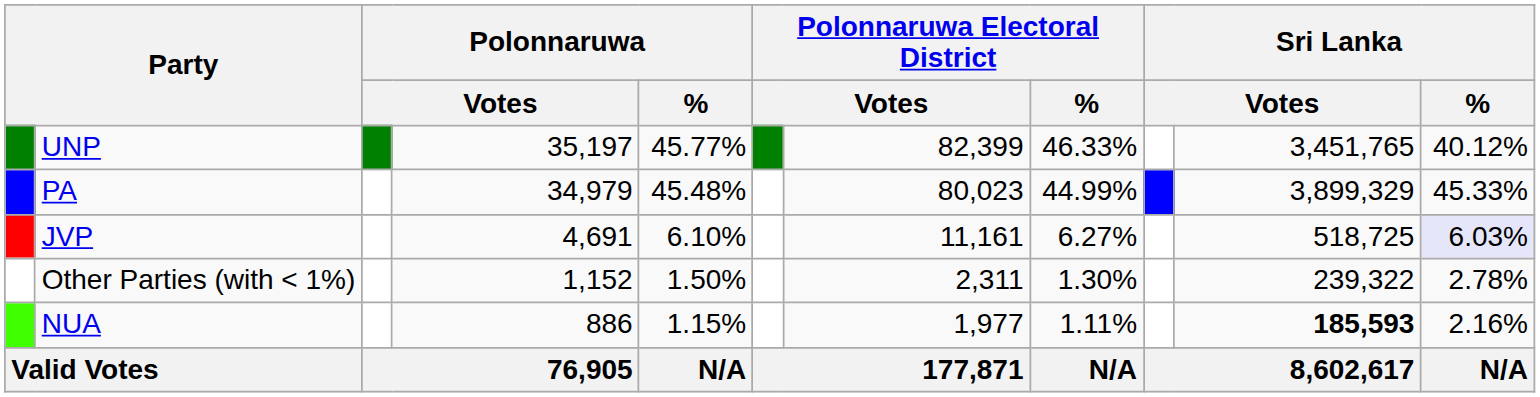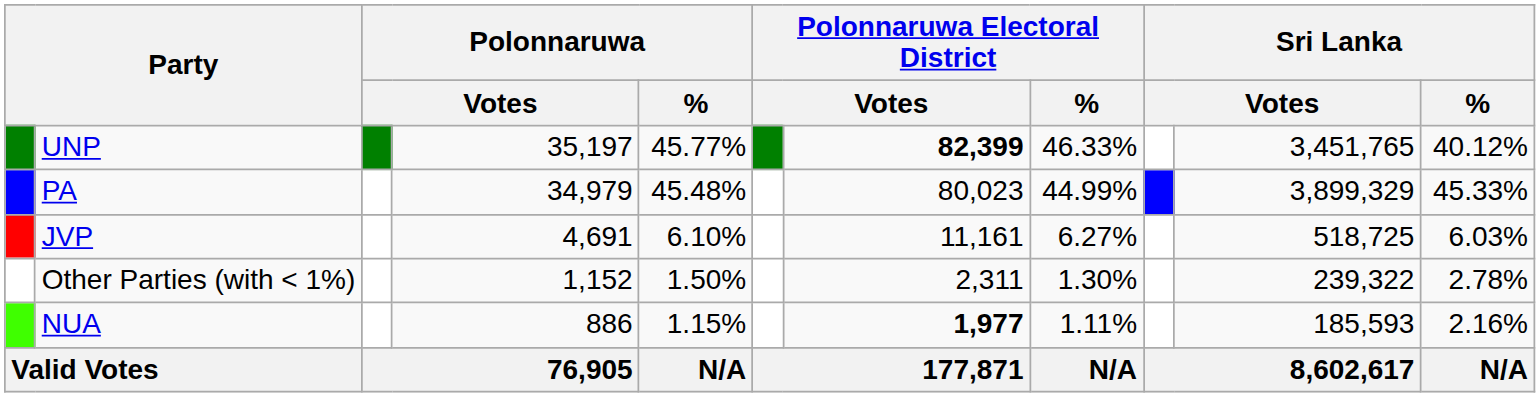(981, 147) normal -> (981, 147) bold
(1488, 235) lavender background -> (1488, 235) no background
(988, 324) normal -> (988, 324) bold
(1364, 324) bold -> (1364, 324) normal
